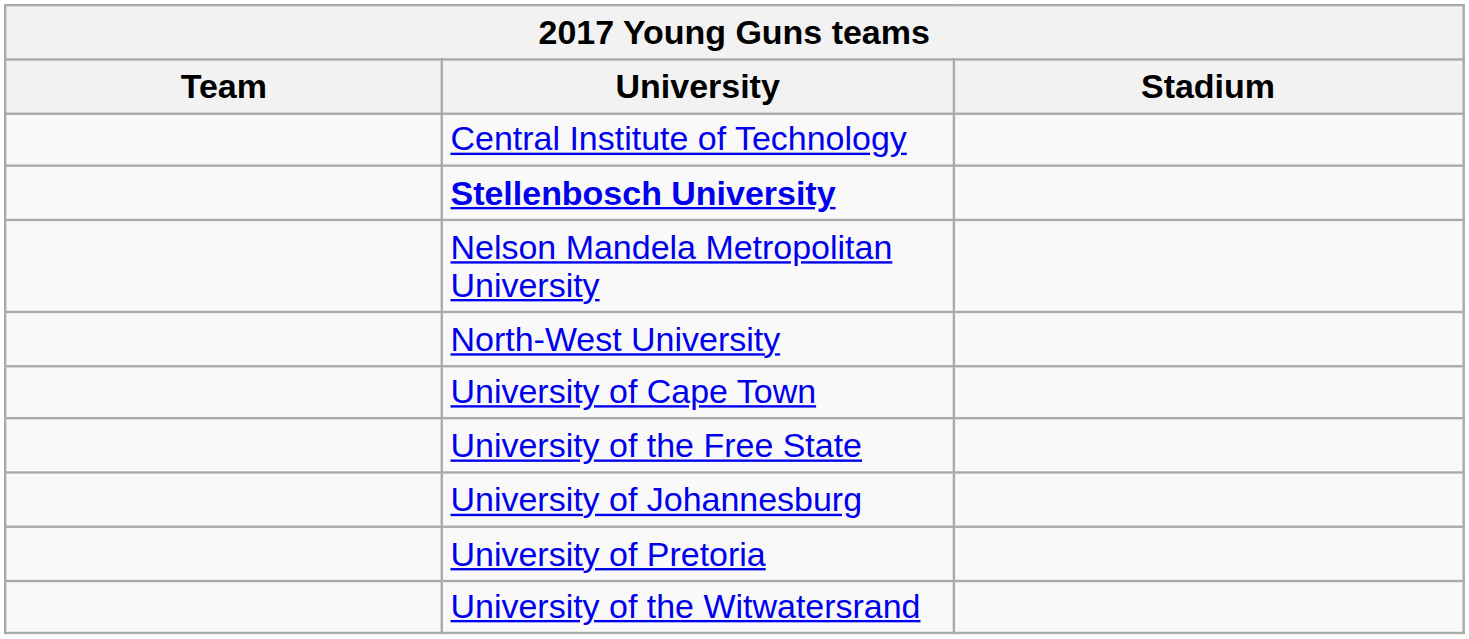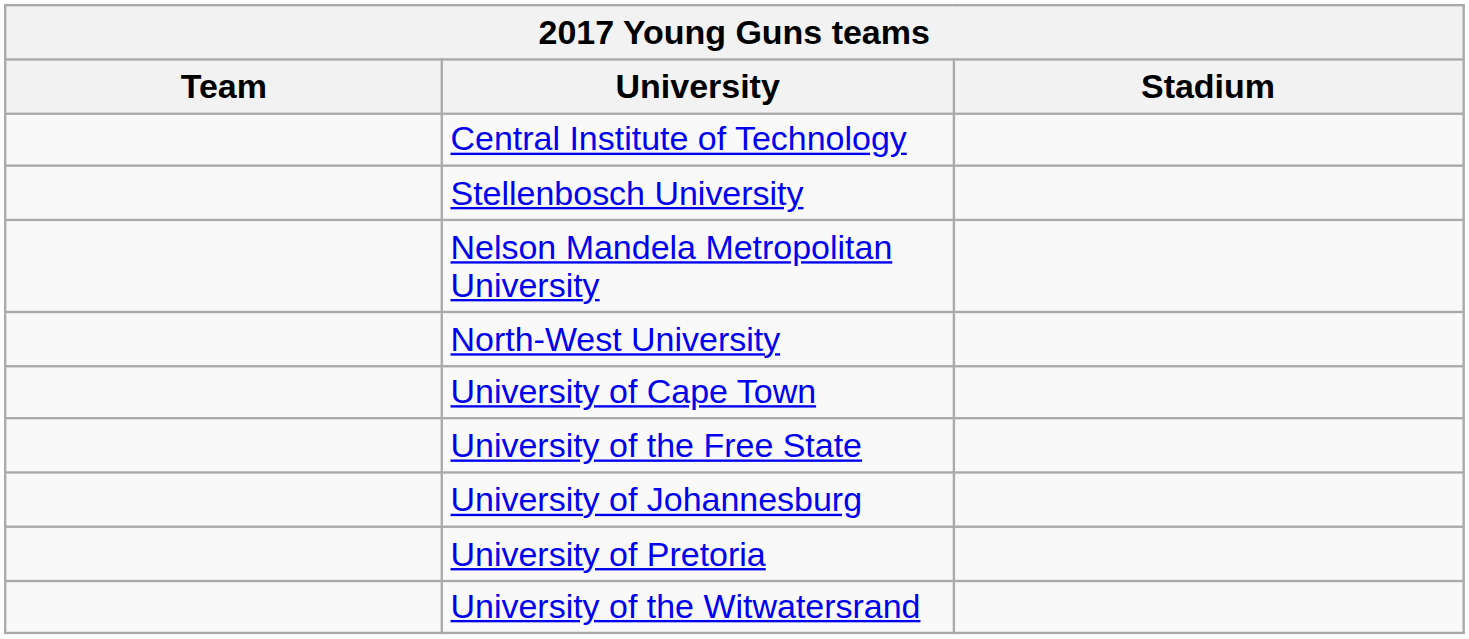(643, 193) bold -> (627, 193) normal
